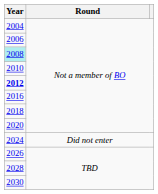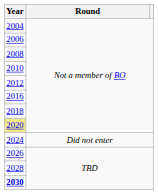(15, 54) paleturquoise background -> (15, 54) no background
(15, 83) bold -> (15, 83) normal
(15, 126) no background -> (15, 126) khaki background
(15, 183) normal -> (15, 183) bold
